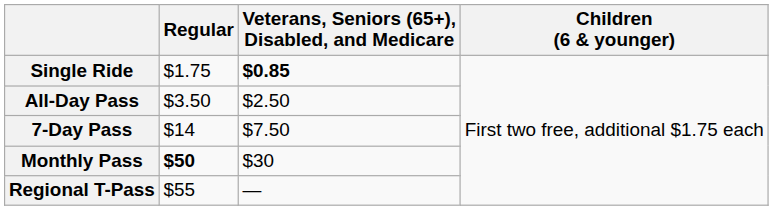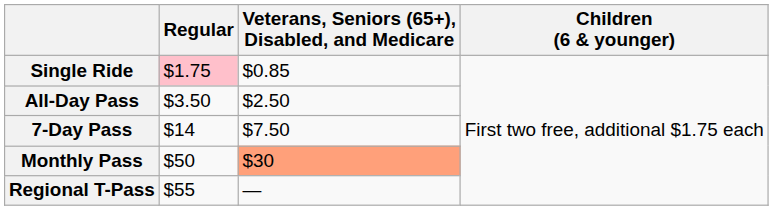(187, 70) no background -> (187, 70) pink background
(266, 70) bold -> (266, 70) normal
(179, 160) bold -> (179, 160) normal
(258, 160) no background -> (258, 160) lightsalmon background
